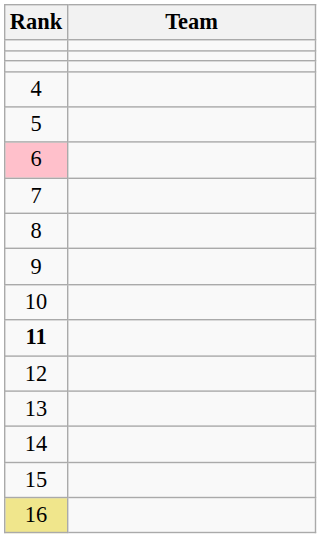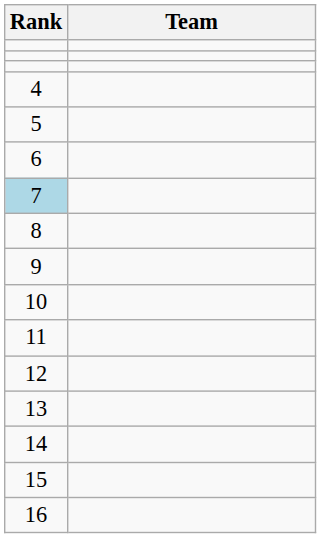(36, 159) pink background -> (36, 159) no background
(36, 195) no background -> (36, 195) lightblue background
(36, 337) bold -> (36, 337) normal
(36, 515) khaki background -> (36, 515) no background
